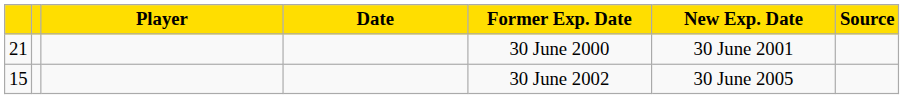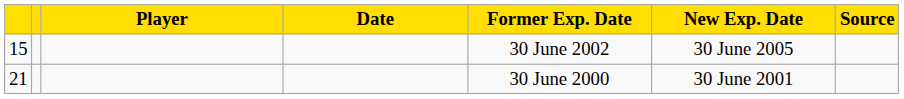rows swapped: (18, 78) <-> (18, 49)
